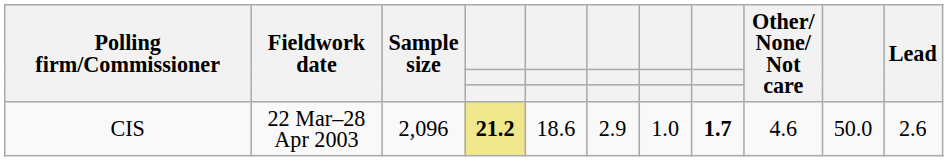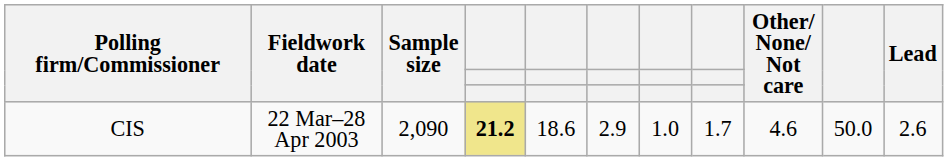(424, 129) 2,096 -> (424, 129) 2,090
(718, 129) bold -> (718, 129) normal
